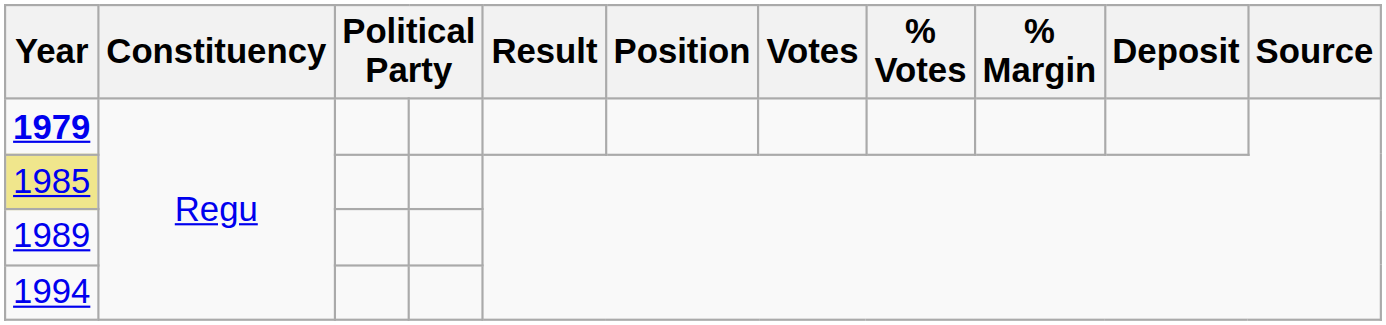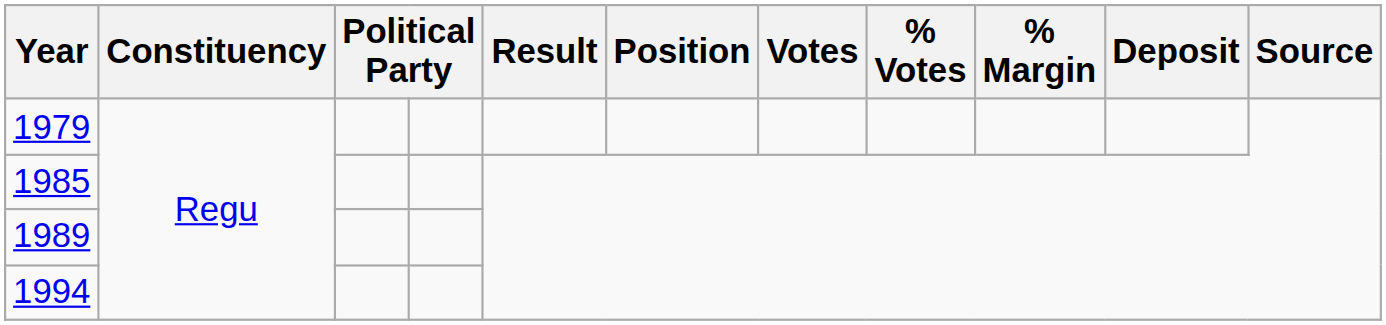(52, 126) bold -> (52, 126) normal
(52, 181) khaki background -> (52, 181) no background
